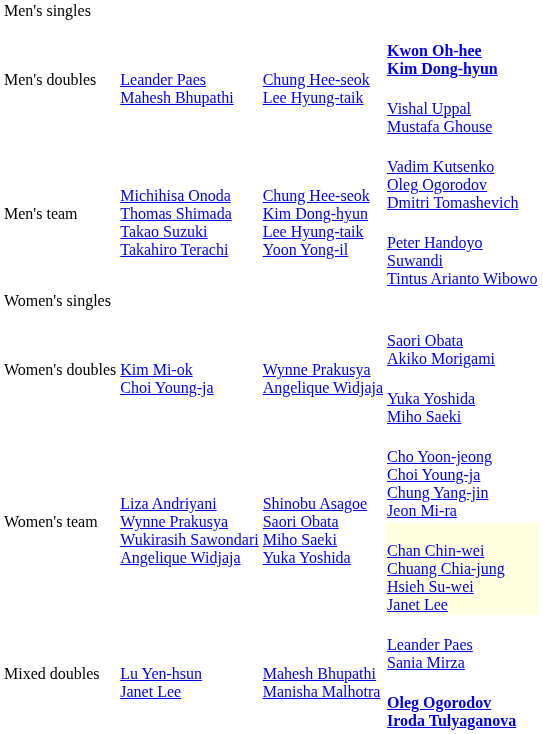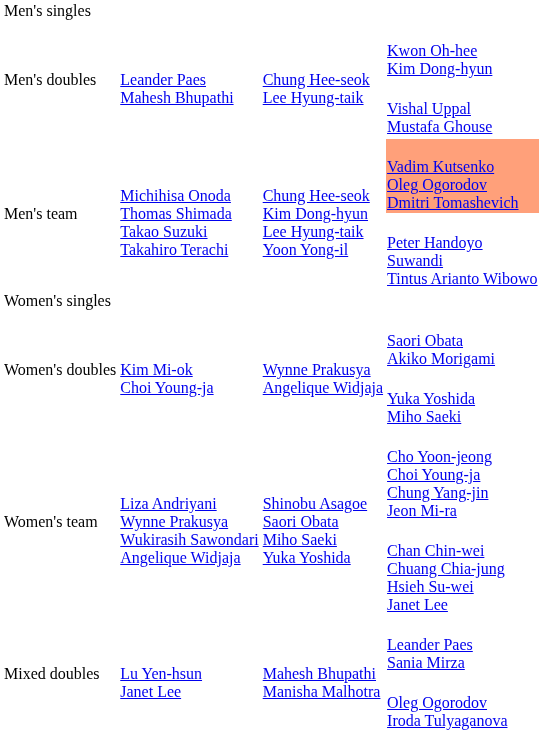(442, 60) bold -> (440, 60) normal
(453, 184) no background -> (453, 184) lightsalmon background
(446, 578) lightyellow background -> (446, 578) no background
(452, 712) bold -> (447, 712) normal
